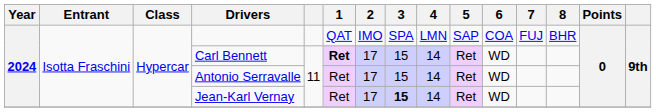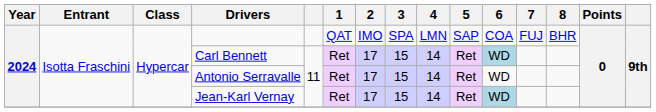(339, 56) bold -> (339, 56) normal
(499, 56) no background -> (499, 56) lightblue background
(401, 97) bold -> (401, 97) normal
(499, 97) no background -> (499, 97) lightblue background
